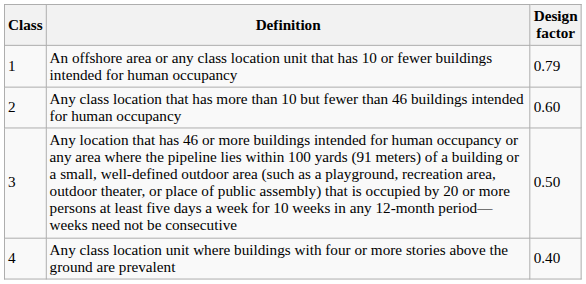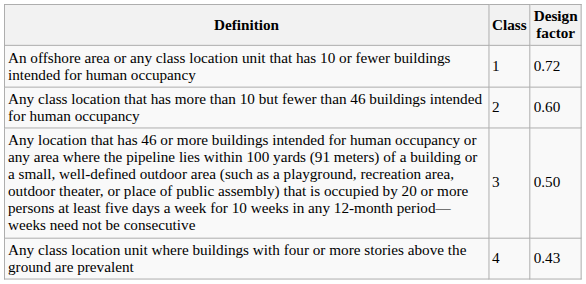columns swapped: (25, 25) <-> (288, 25)
(547, 66) 0.79 -> (547, 66) 0.72
(547, 258) 0.40 -> (547, 258) 0.43
